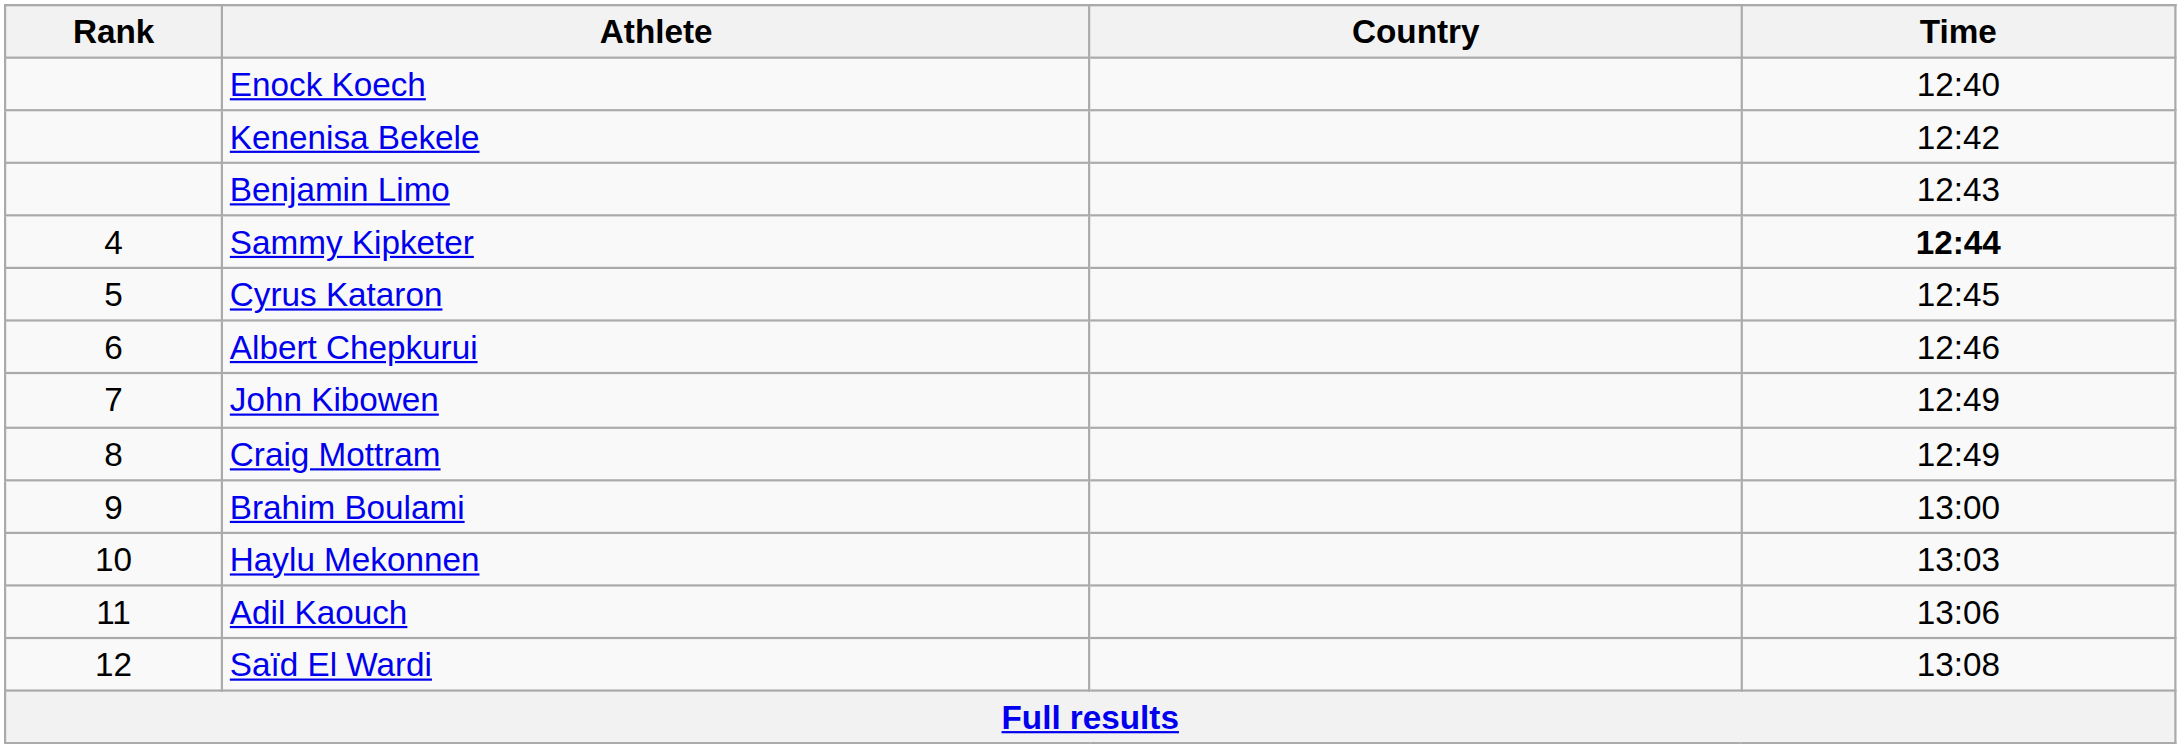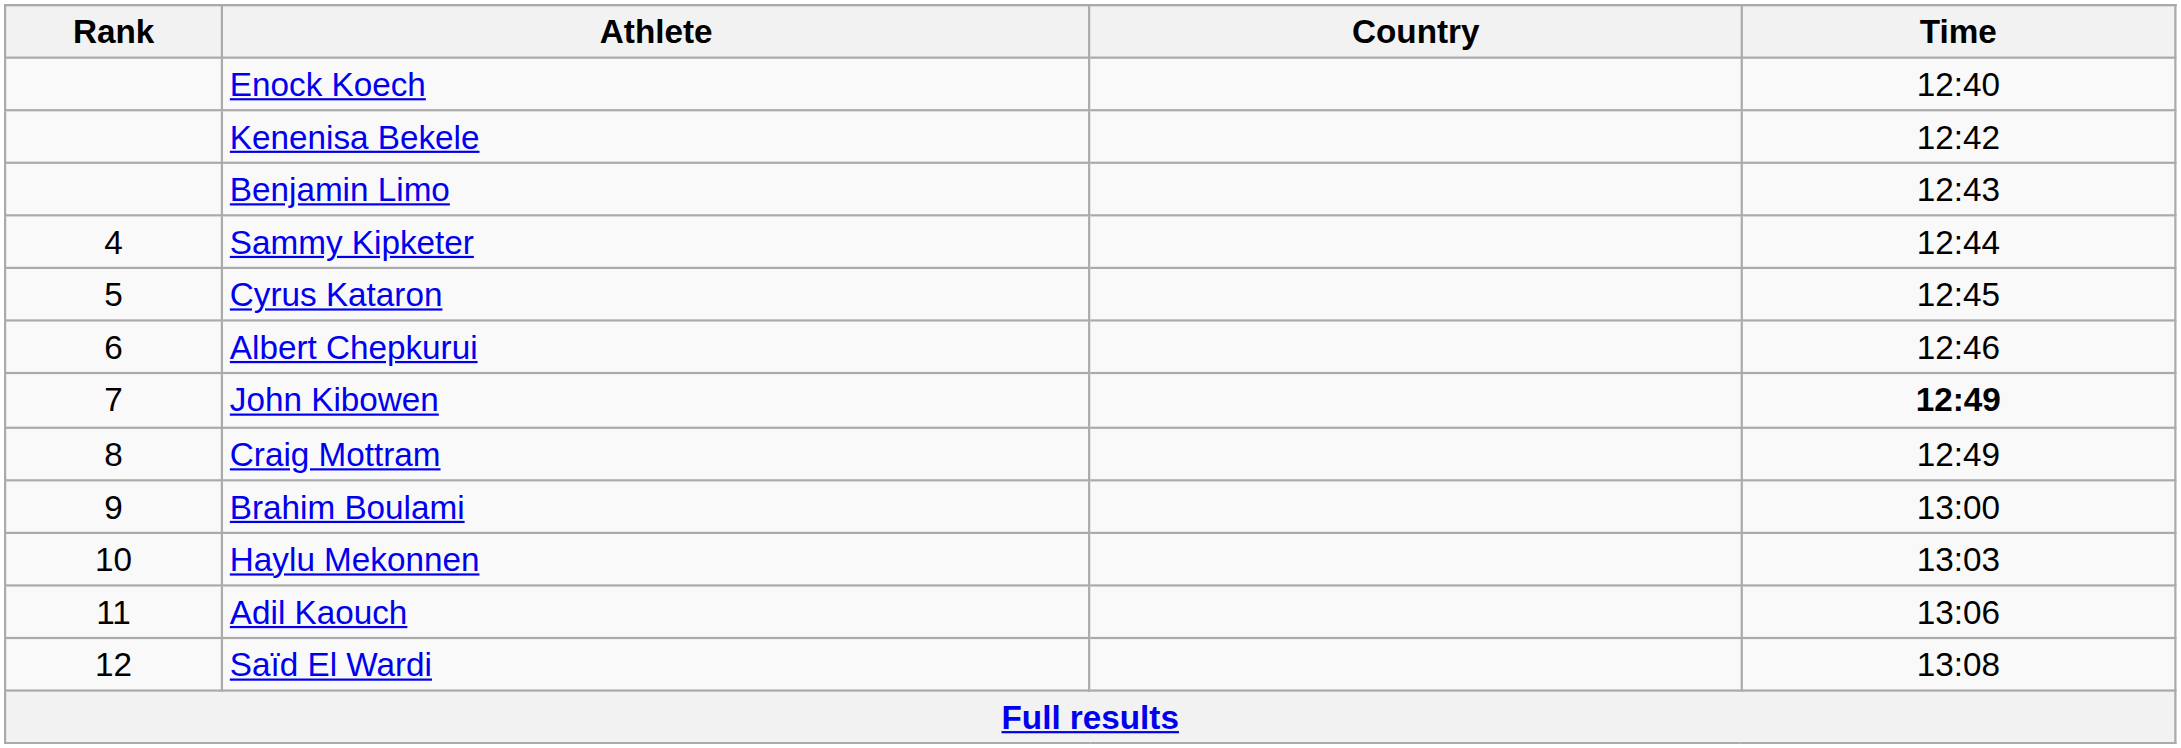(1958, 242) bold -> (1958, 242) normal
(1958, 401) normal -> (1958, 401) bold
